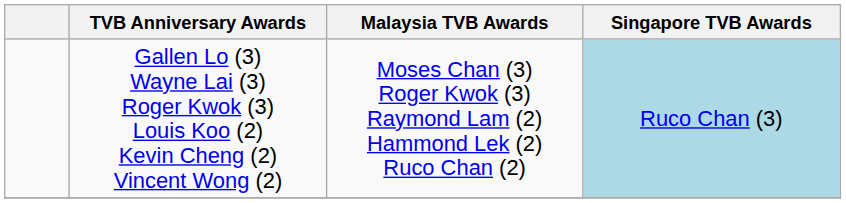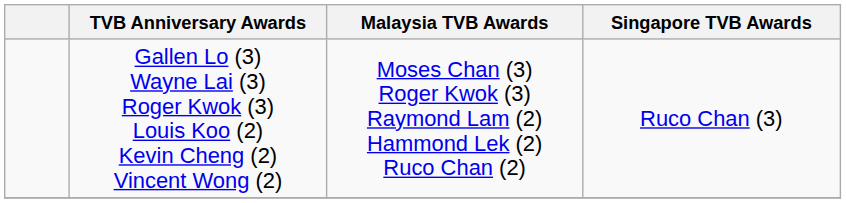(711, 118) lightblue background -> (711, 118) no background
